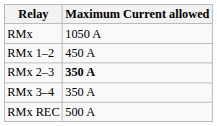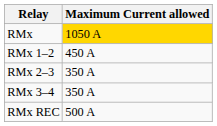(83, 33) no background -> (83, 33) gold background
(80, 72) bold -> (80, 72) normal
